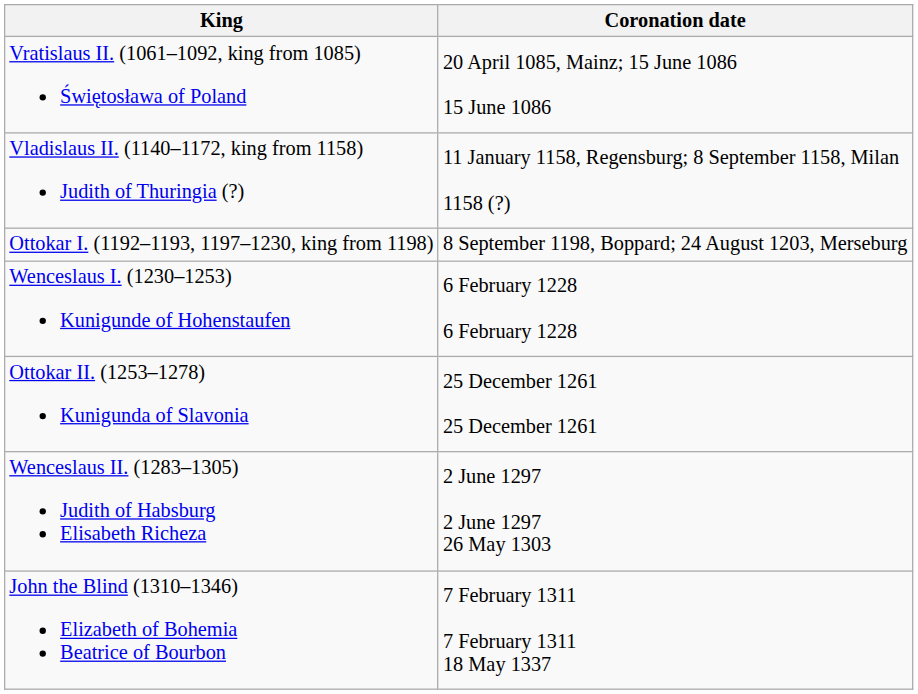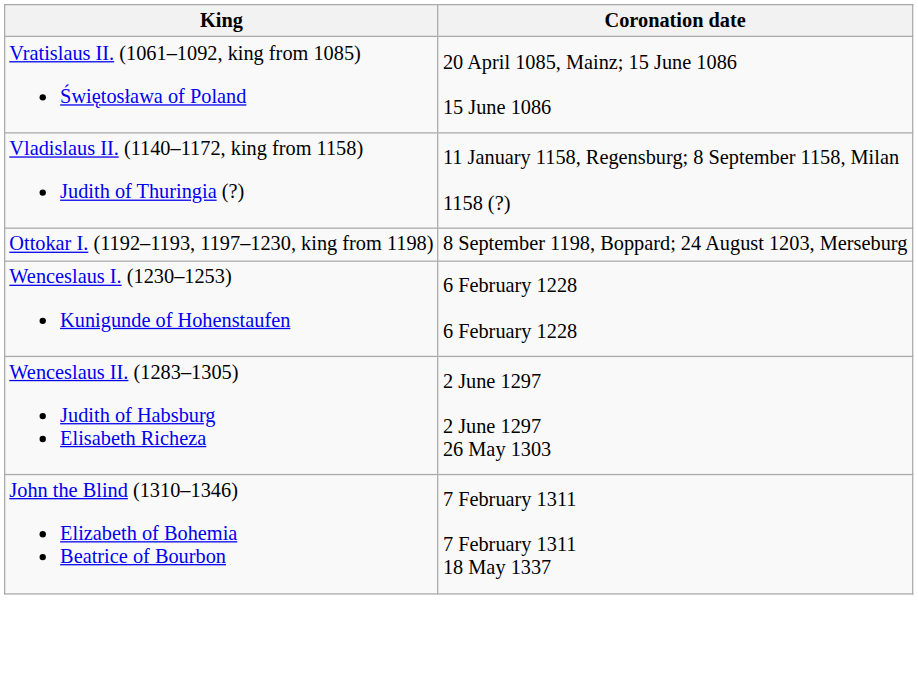- row: (221, 394)
